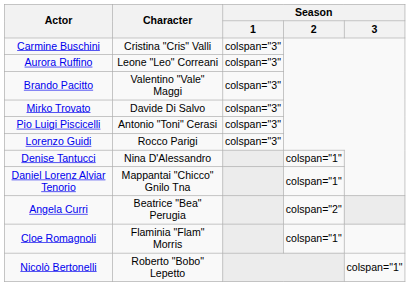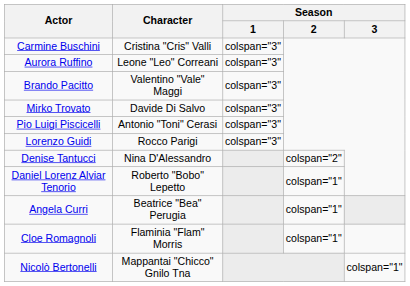(314, 158) colspan="1" -> (314, 158) colspan="2"
(168, 181) Mappantai "Chicco" Gnilo Tna -> (168, 181) Roberto "Bobo" Lepetto
(314, 210) colspan="2" -> (314, 210) colspan="1"
(168, 267) Roberto "Bobo" Lepetto -> (168, 267) Mappantai "Chicco" Gnilo Tna
